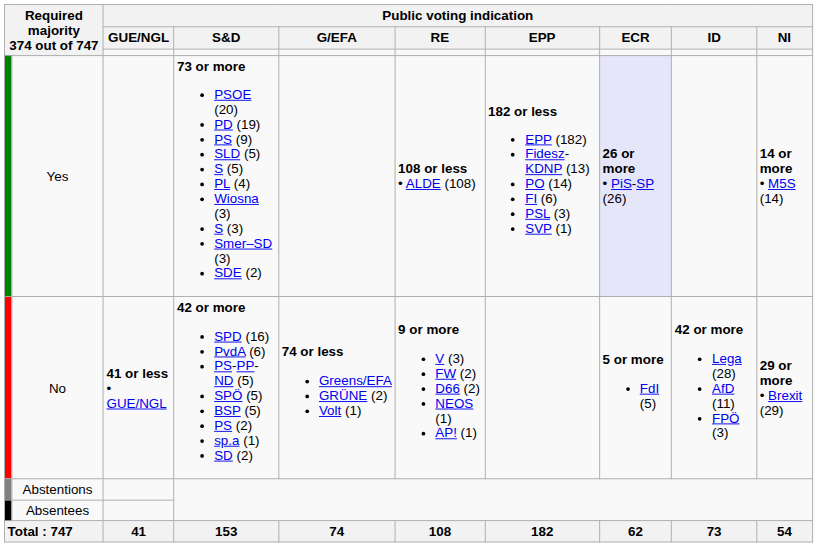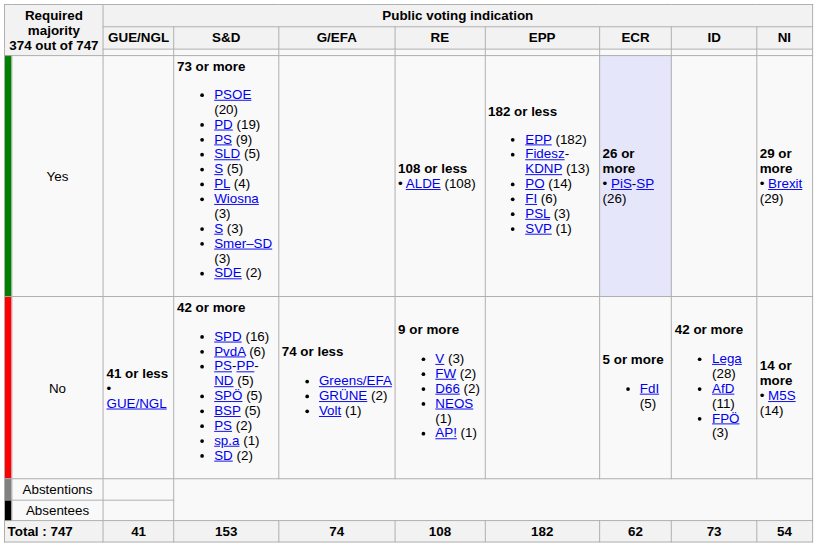(778, 176) 14 or more • M5S (14) -> (781, 176) 29 or more • Brexit (29)
(781, 388) 29 or more • Brexit (29) -> (778, 388) 14 or more • M5S (14)
